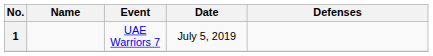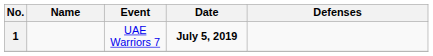(207, 36) normal -> (207, 36) bold
